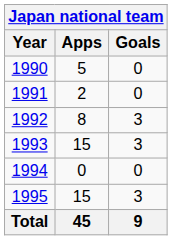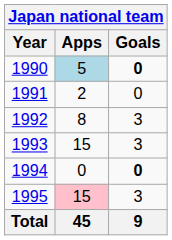(82, 68) no background -> (82, 68) lightblue background
(138, 68) normal -> (138, 68) bold
(138, 171) normal -> (138, 171) bold
(82, 196) no background -> (82, 196) pink background
